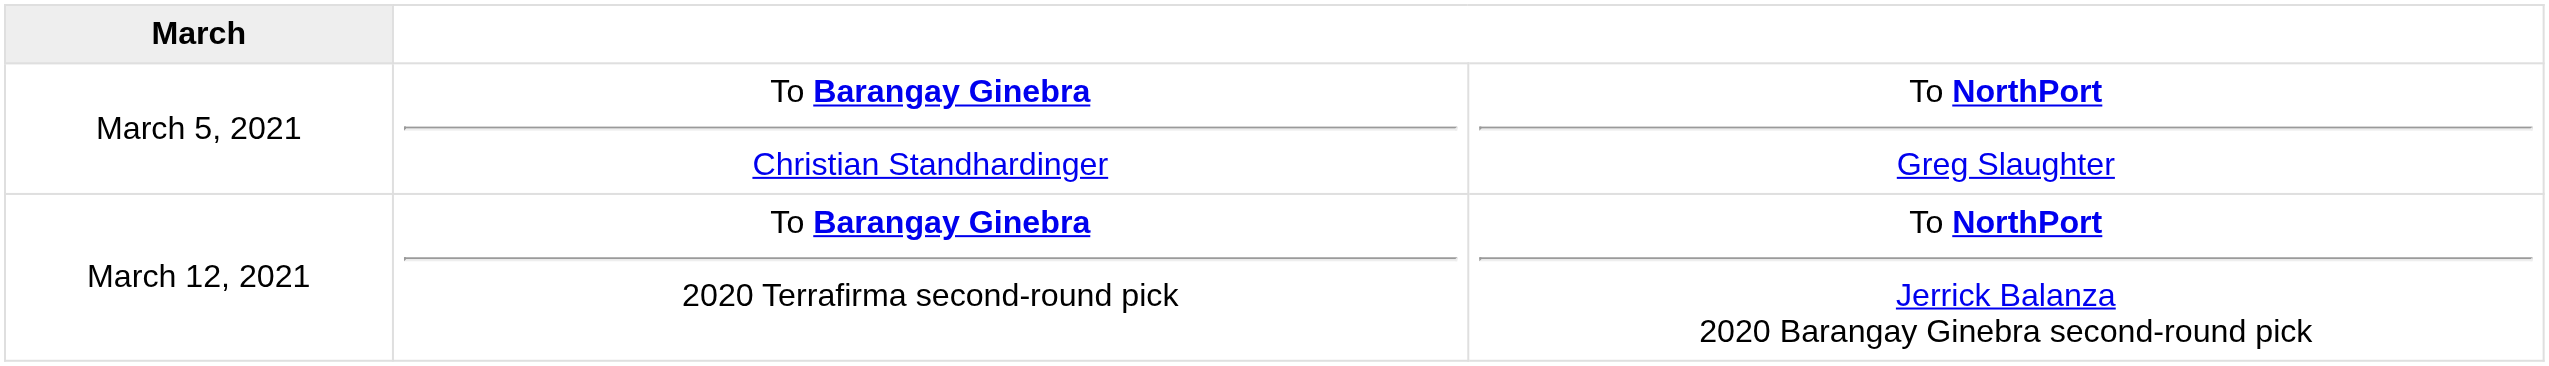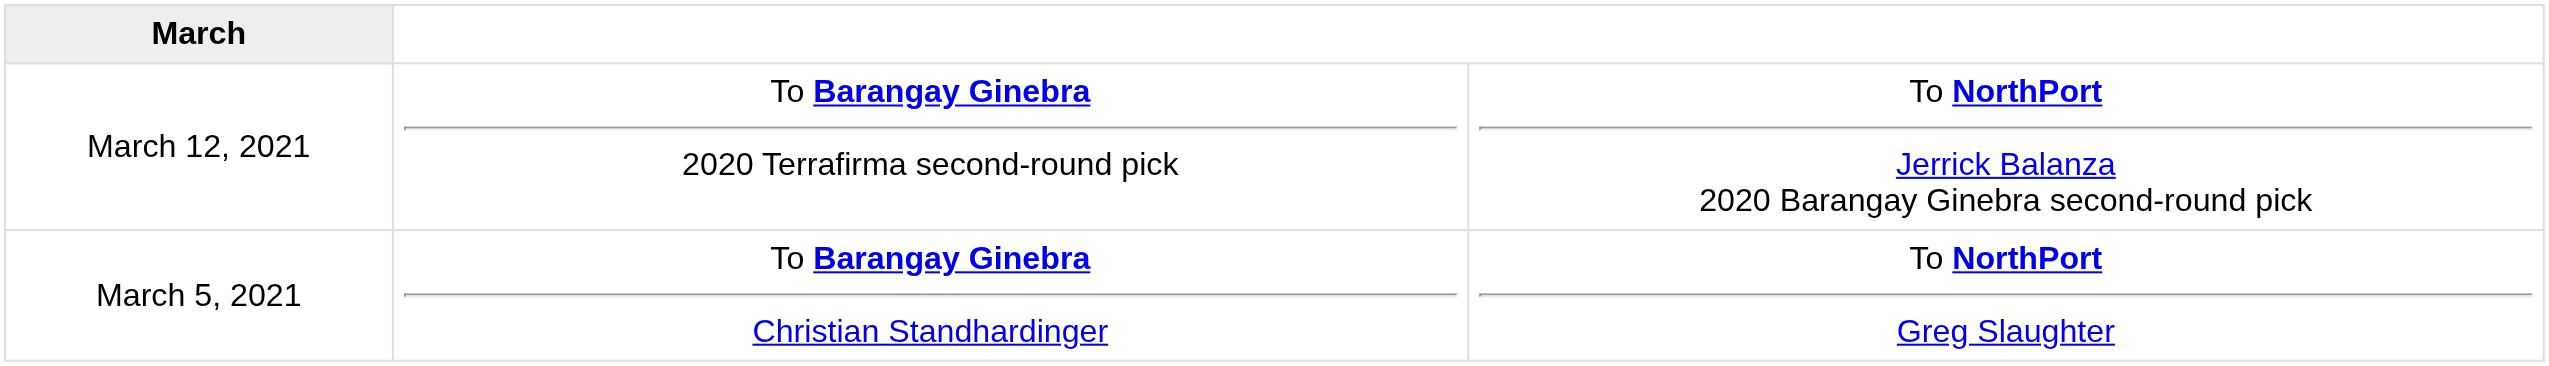rows swapped: (199, 128) <-> (199, 276)
